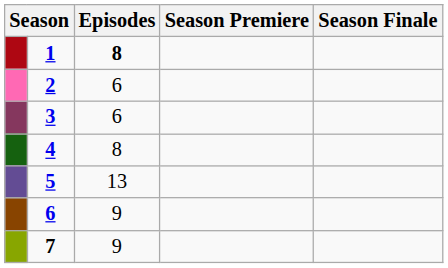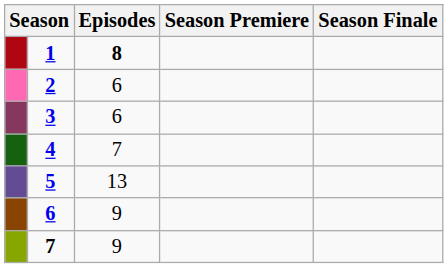(117, 149) 8 -> (117, 149) 7
